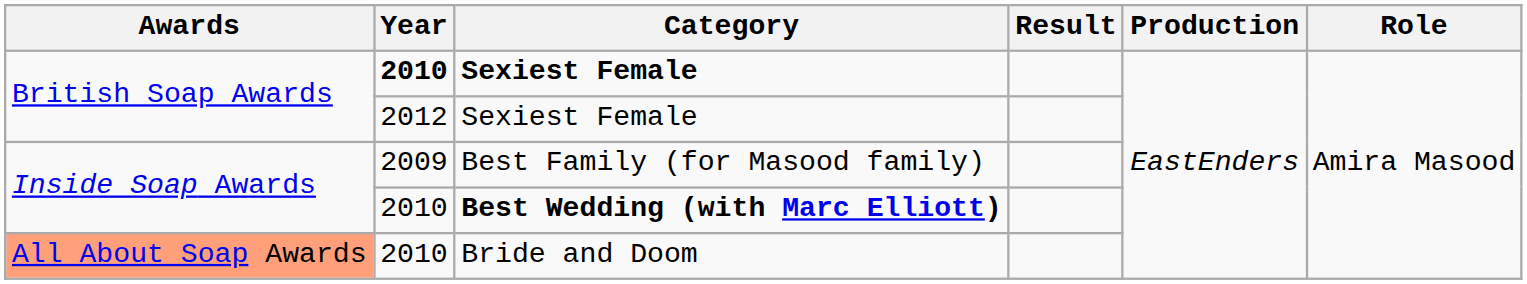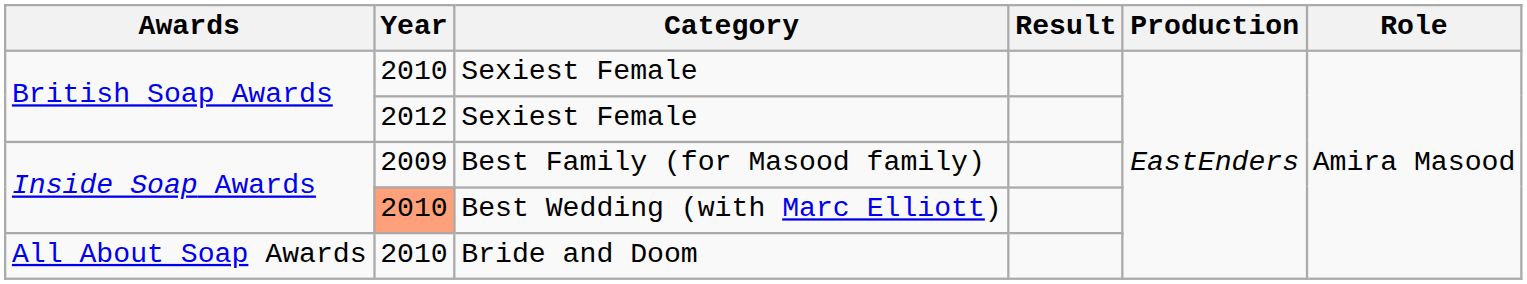(414, 74) bold -> (414, 74) normal
(580, 74) bold -> (580, 74) normal
(414, 210) no background -> (414, 210) lightsalmon background
(732, 210) bold -> (732, 210) normal
(189, 255) lightsalmon background -> (189, 255) no background
